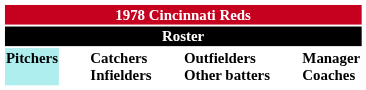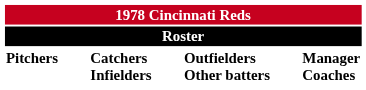(32, 57) paleturquoise background -> (32, 57) no background
